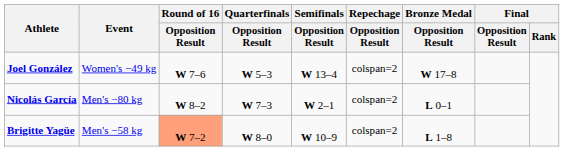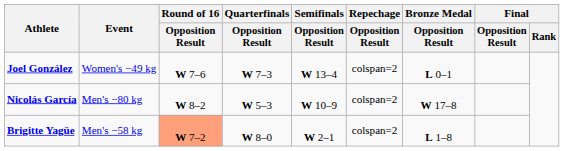(257, 75) W 5–3 -> (257, 75) W 7–3
(439, 75) W 17–8 -> (439, 75) L 0–1
(257, 106) W 7–3 -> (257, 106) W 5–3
(319, 106) W 2–1 -> (319, 106) W 10–9
(439, 106) L 0–1 -> (439, 106) W 17–8
(319, 137) W 10–9 -> (319, 137) W 2–1
